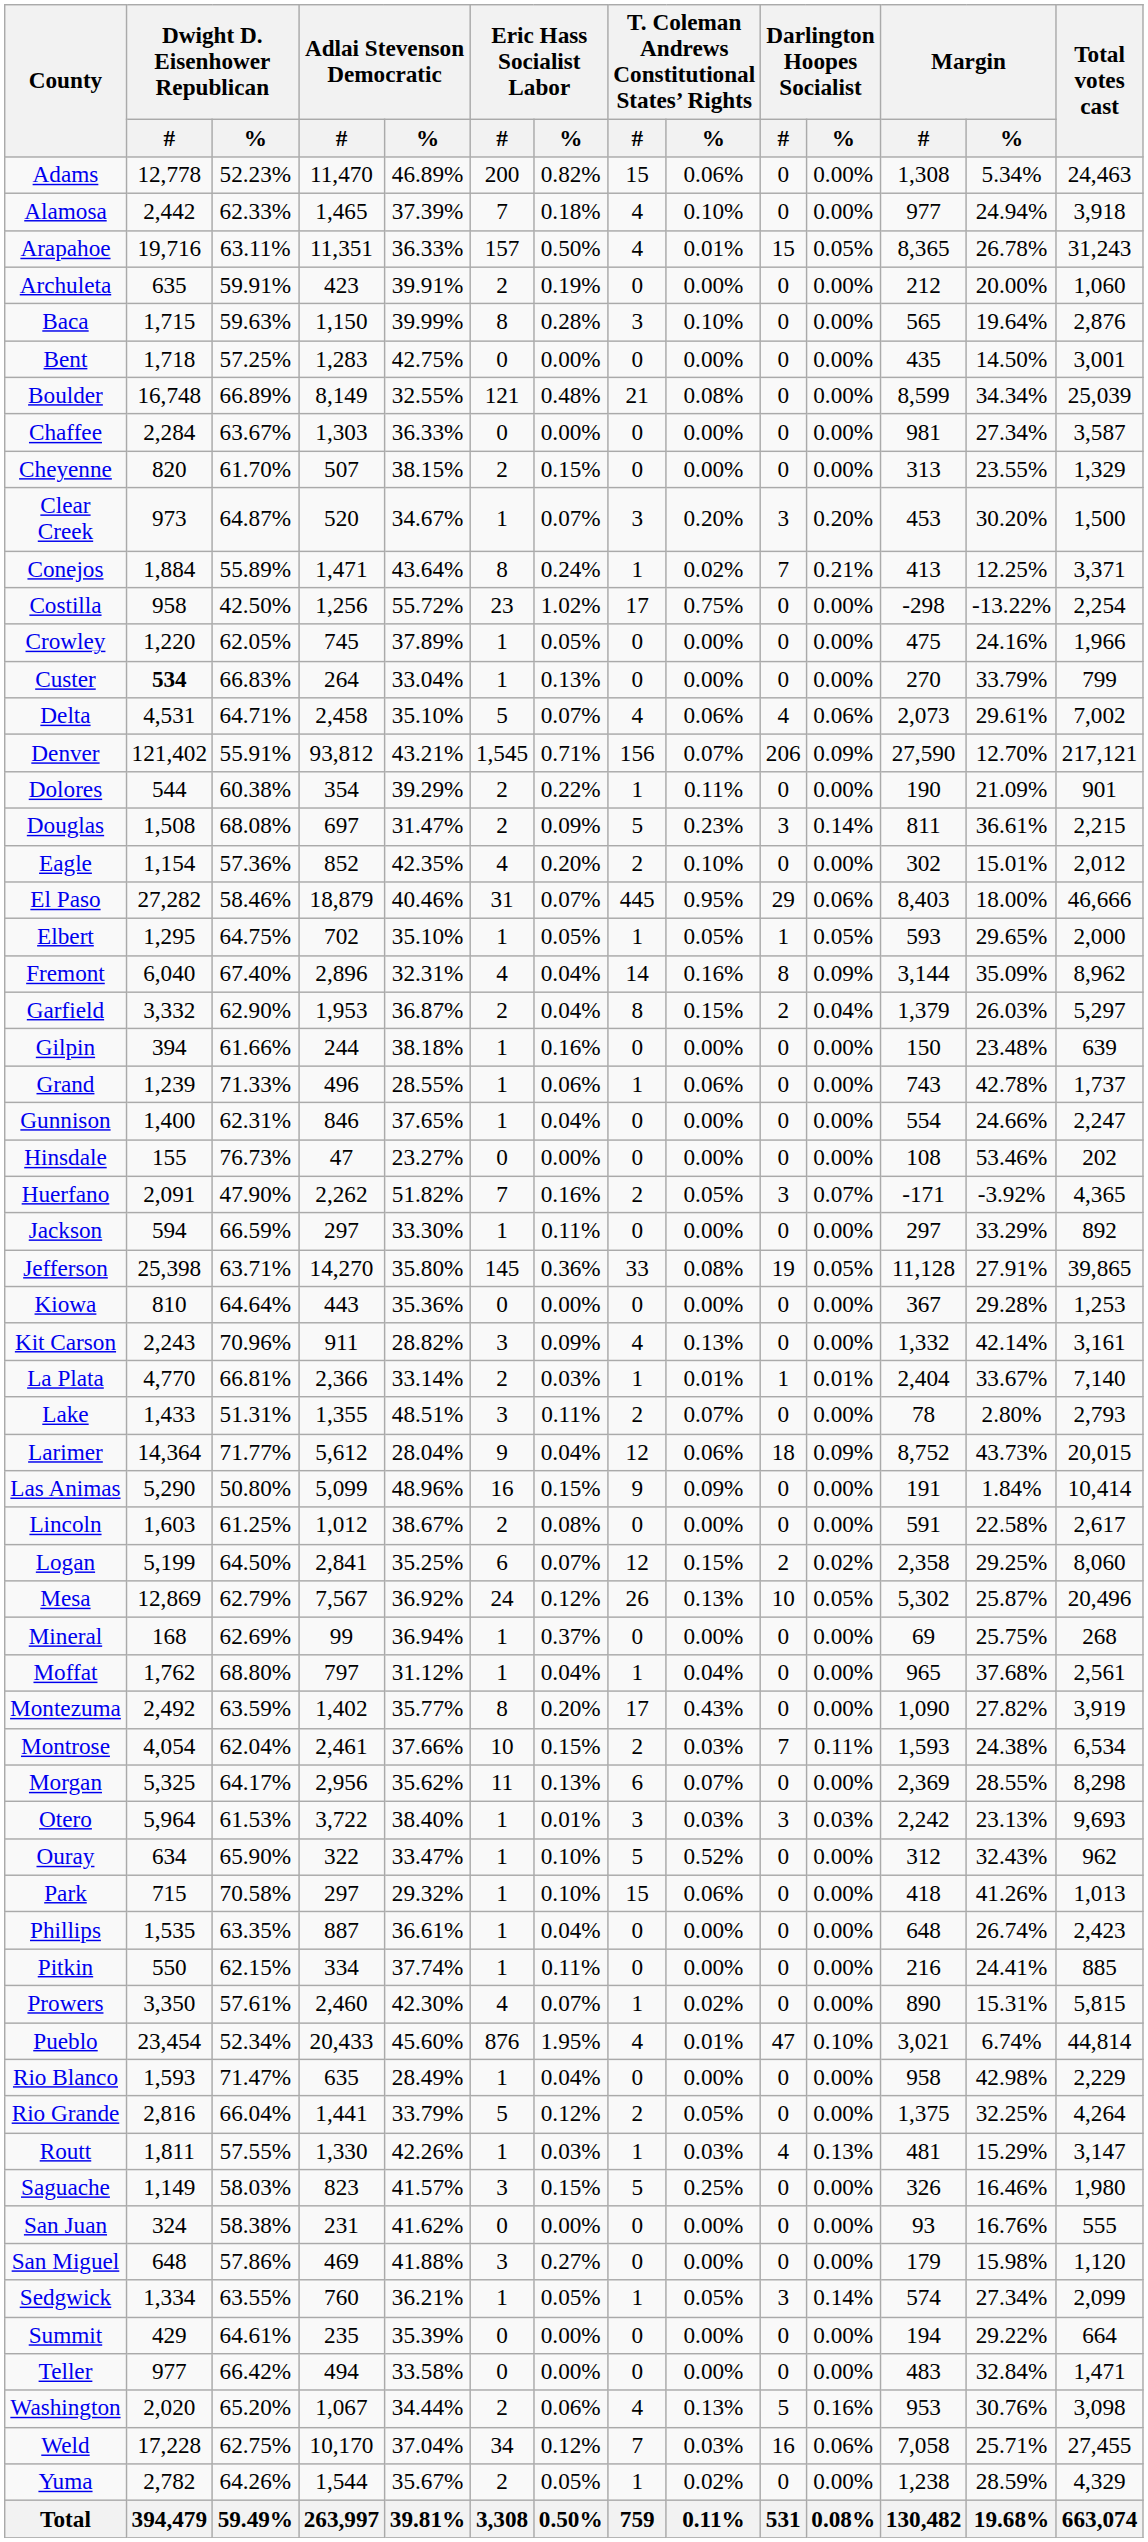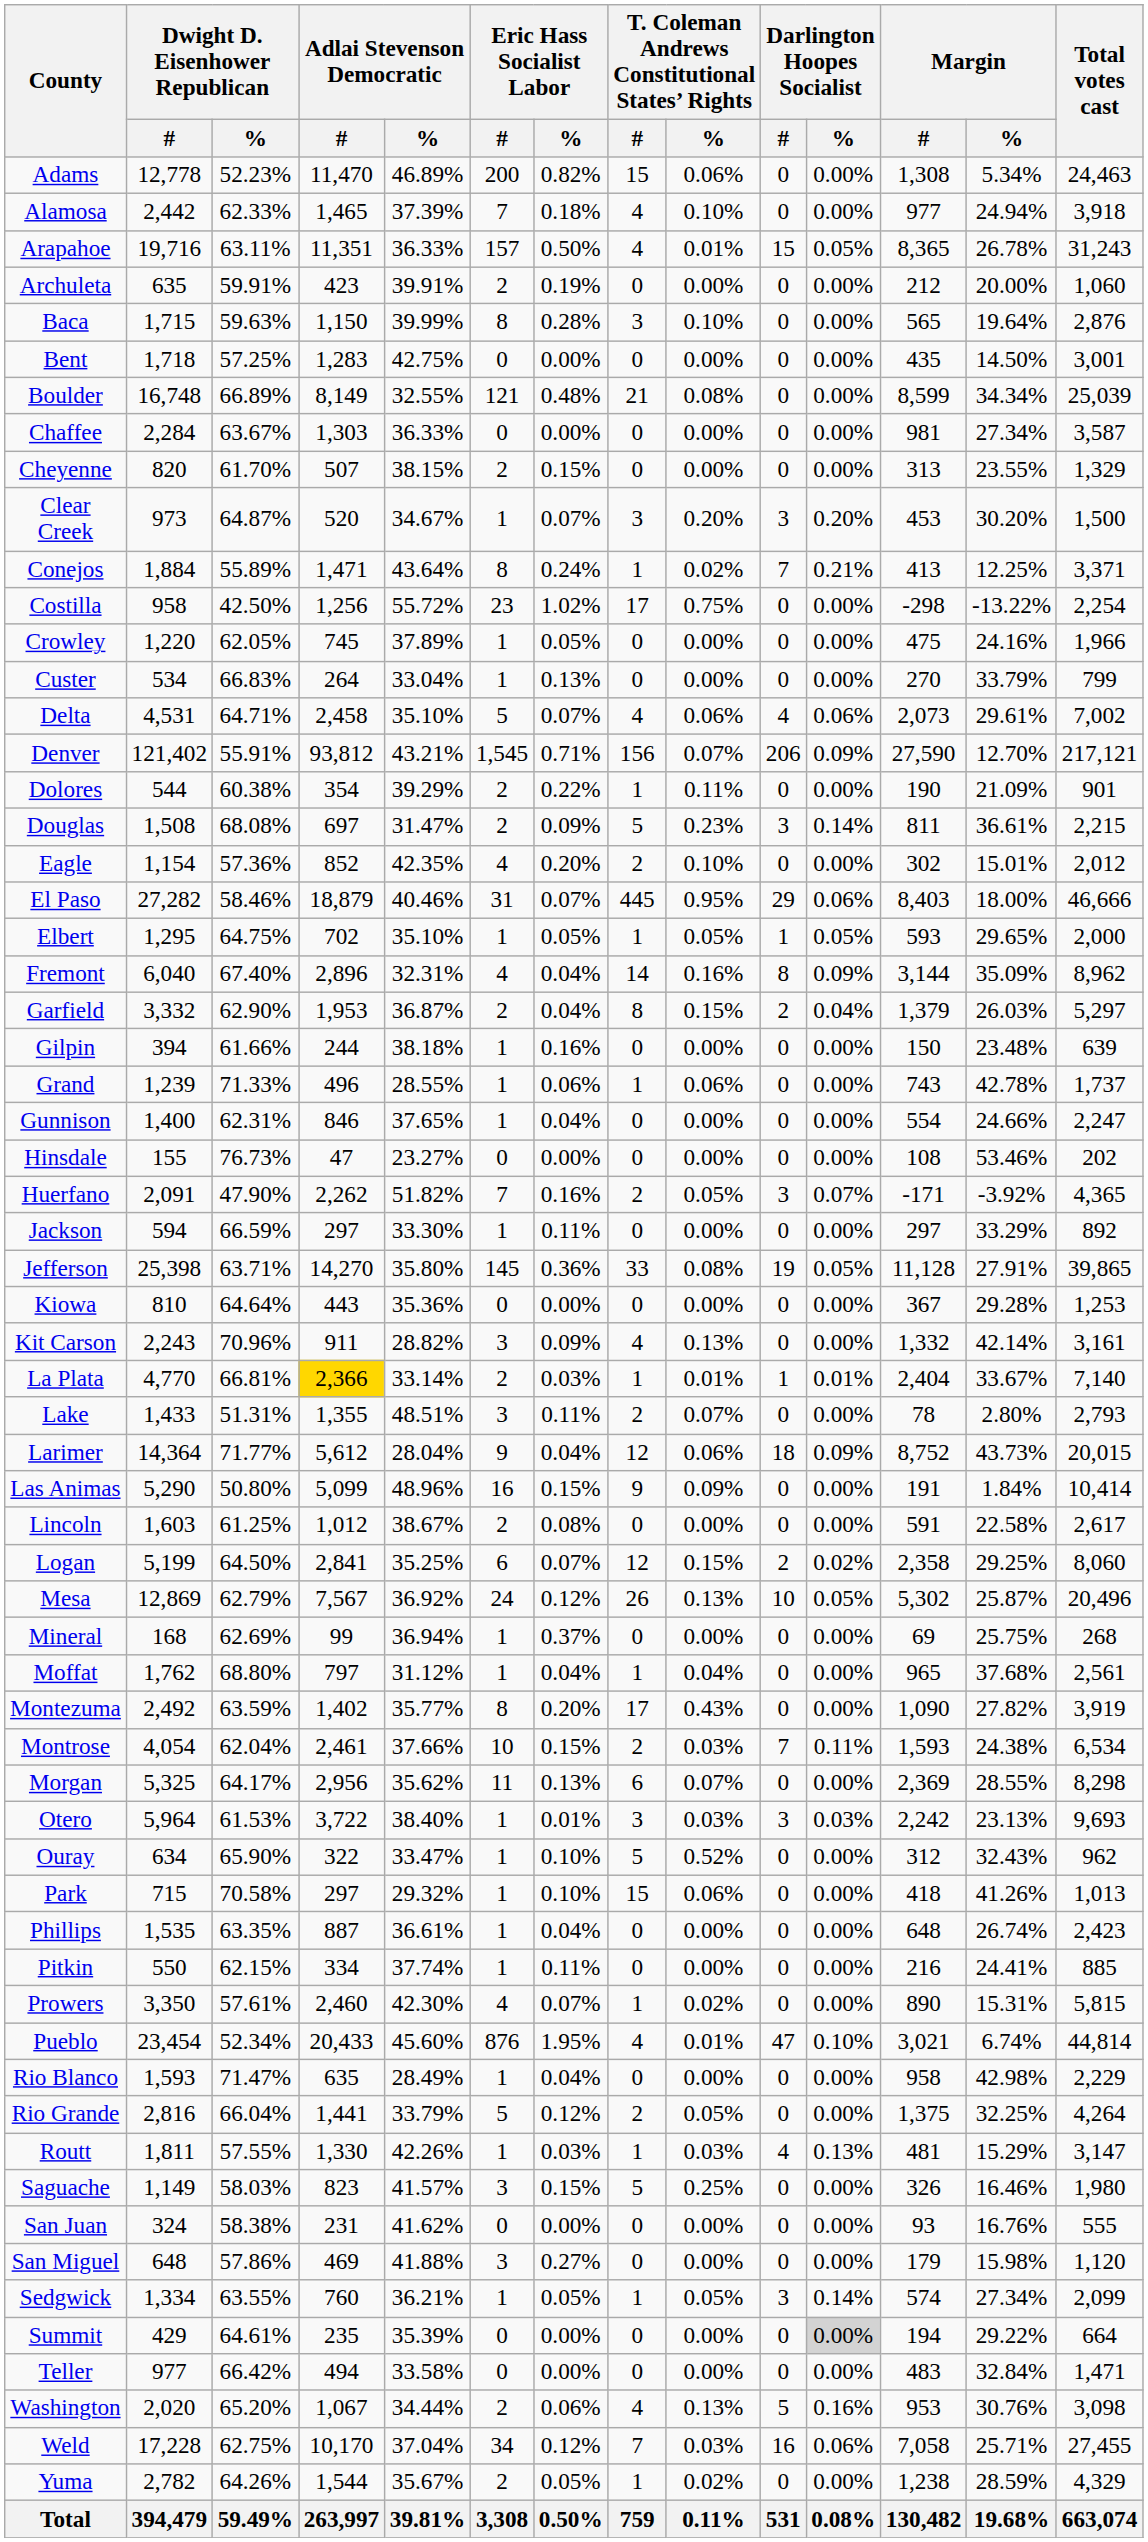(169, 679) bold -> (169, 679) normal
(341, 1378) no background -> (341, 1378) gold background
(843, 2334) no background -> (843, 2334) lightgrey background
